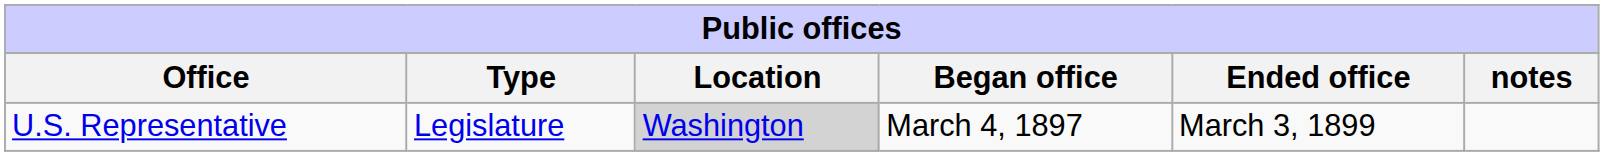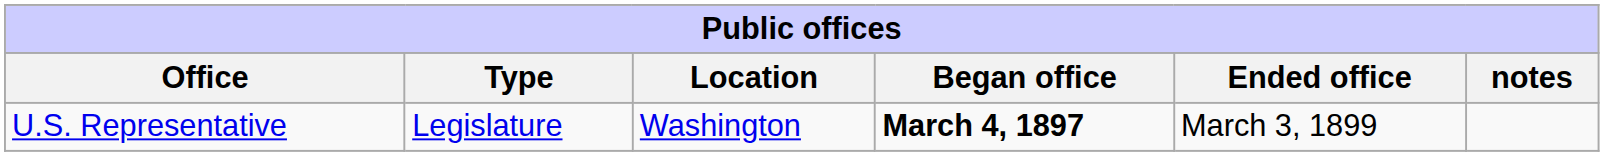(723, 126) lightgrey background -> (720, 126) no background
(985, 126) normal -> (983, 126) bold
